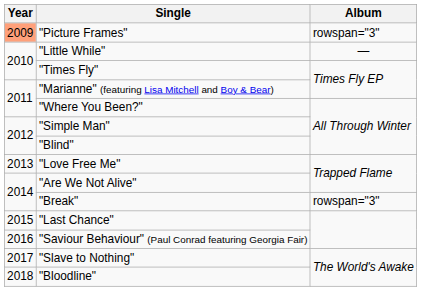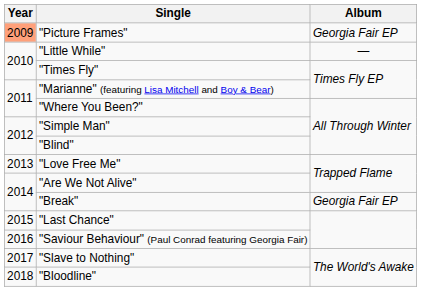(346, 32) rowspan="3" -> (355, 32) Georgia Fair EP
(346, 201) rowspan="3" -> (355, 201) Georgia Fair EP
